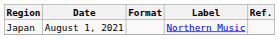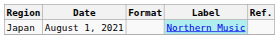(206, 27) no background -> (206, 27) paleturquoise background
